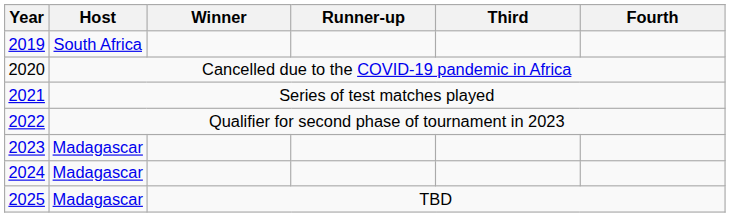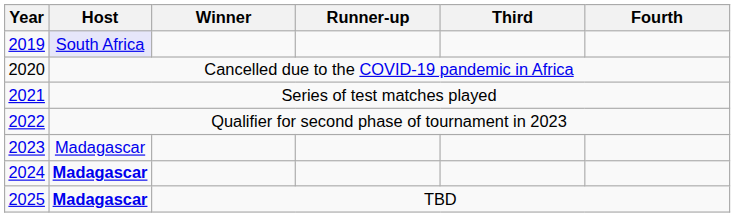(98, 44) no background -> (100, 44) lavender background
(98, 174) normal -> (100, 174) bold
(98, 199) normal -> (100, 199) bold
